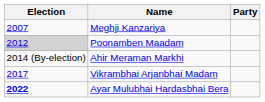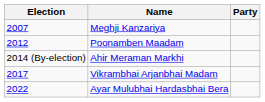(17, 43) lightgrey background -> (17, 43) no background
(17, 89) bold -> (17, 89) normal
